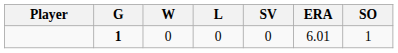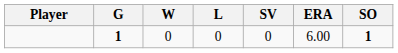(318, 36) 6.01 -> (318, 36) 6.00
(368, 36) normal -> (368, 36) bold
